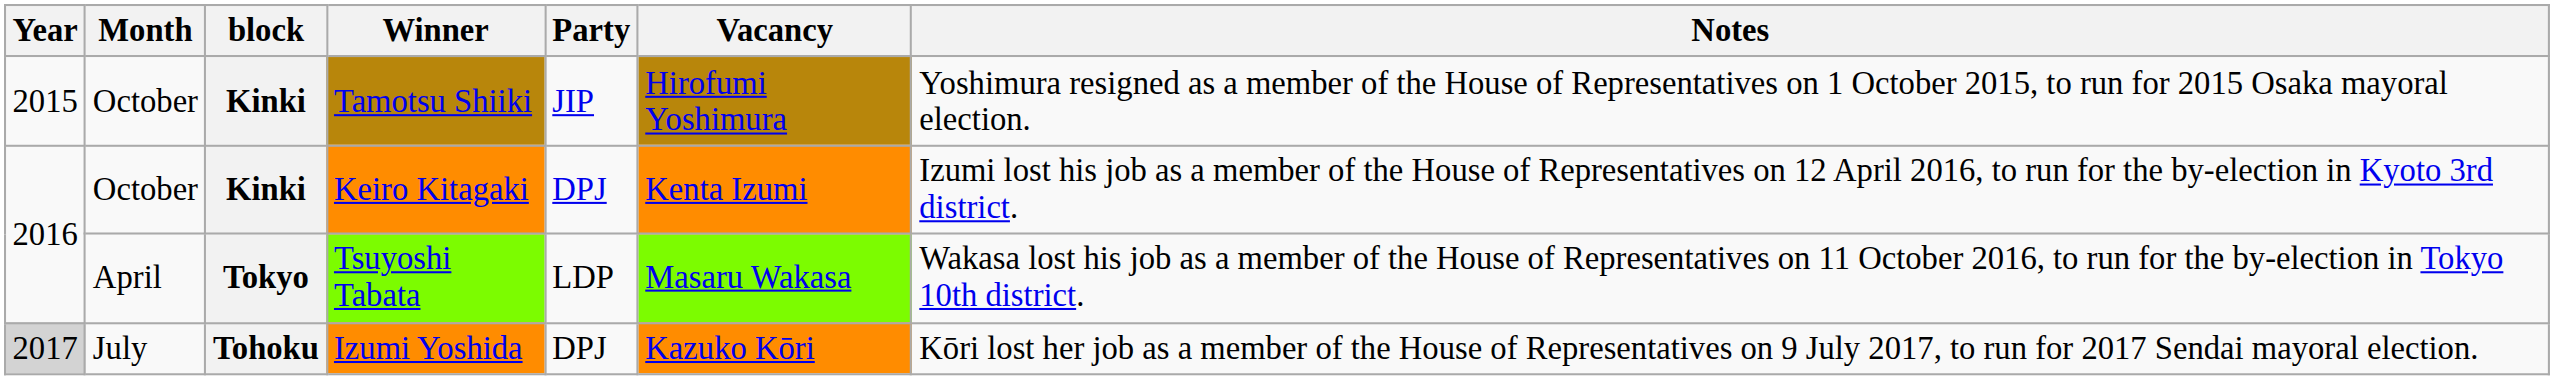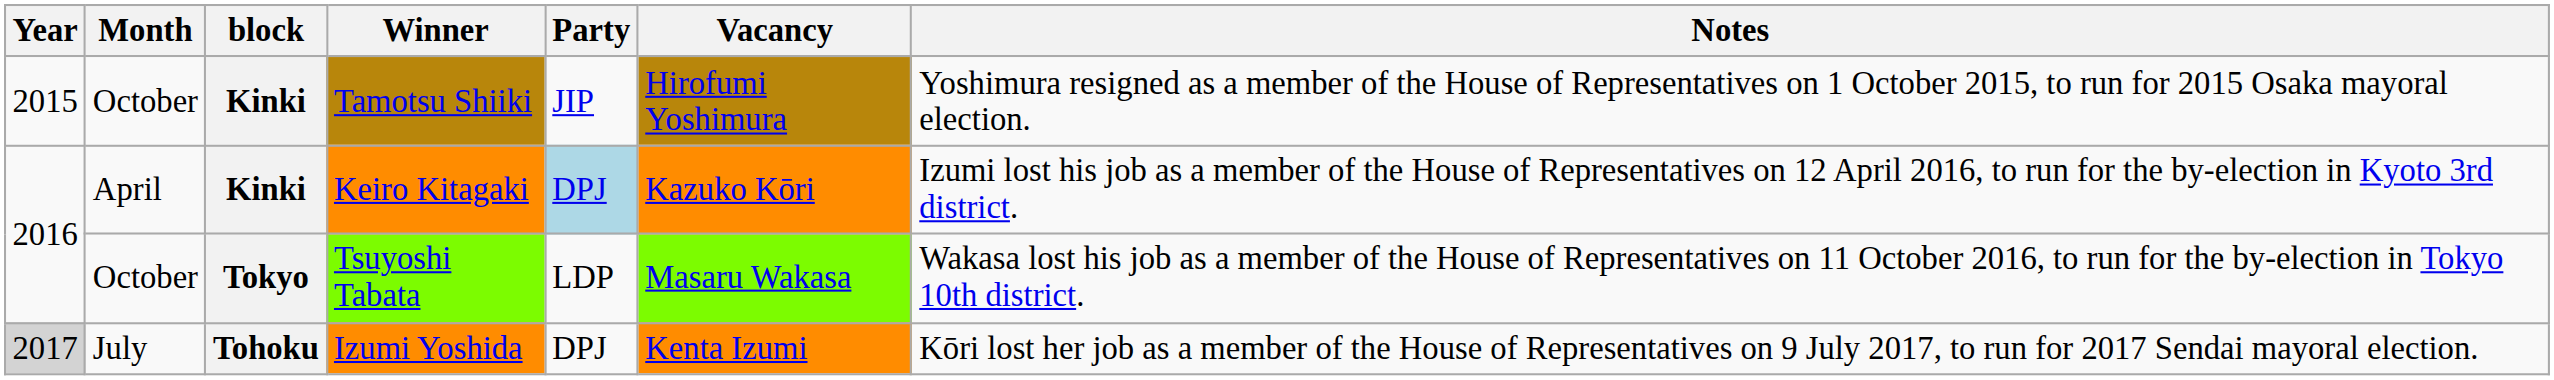(145, 188) October -> (127, 188) April
(580, 188) no background -> (580, 188) lightblue background
(726, 188) Kenta Izumi -> (730, 188) Kazuko Kōri
(127, 277) April -> (145, 277) October
(730, 347) Kazuko Kōri -> (726, 347) Kenta Izumi
